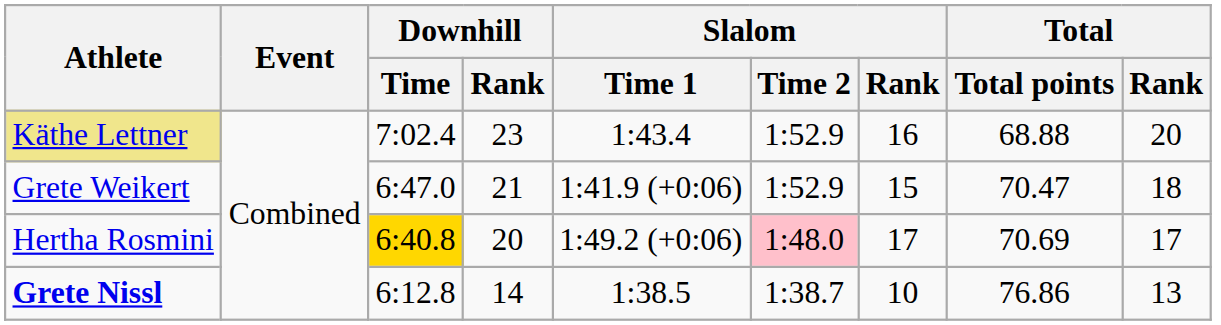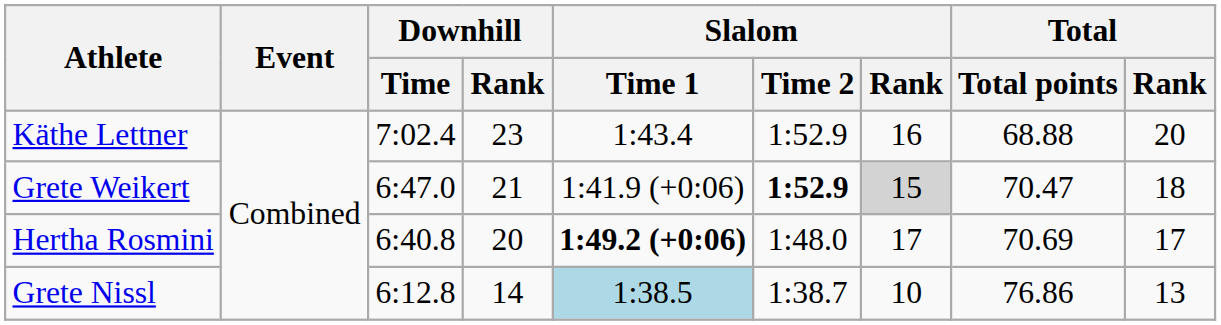(100, 135) khaki background -> (100, 135) no background
(804, 187) normal -> (808, 187) bold
(903, 187) no background -> (906, 187) lightgrey background
(416, 240) gold background -> (416, 240) no background
(651, 240) normal -> (653, 240) bold
(804, 240) pink background -> (808, 240) no background
(87, 292) bold -> (84, 292) normal
(651, 292) no background -> (653, 292) lightblue background
